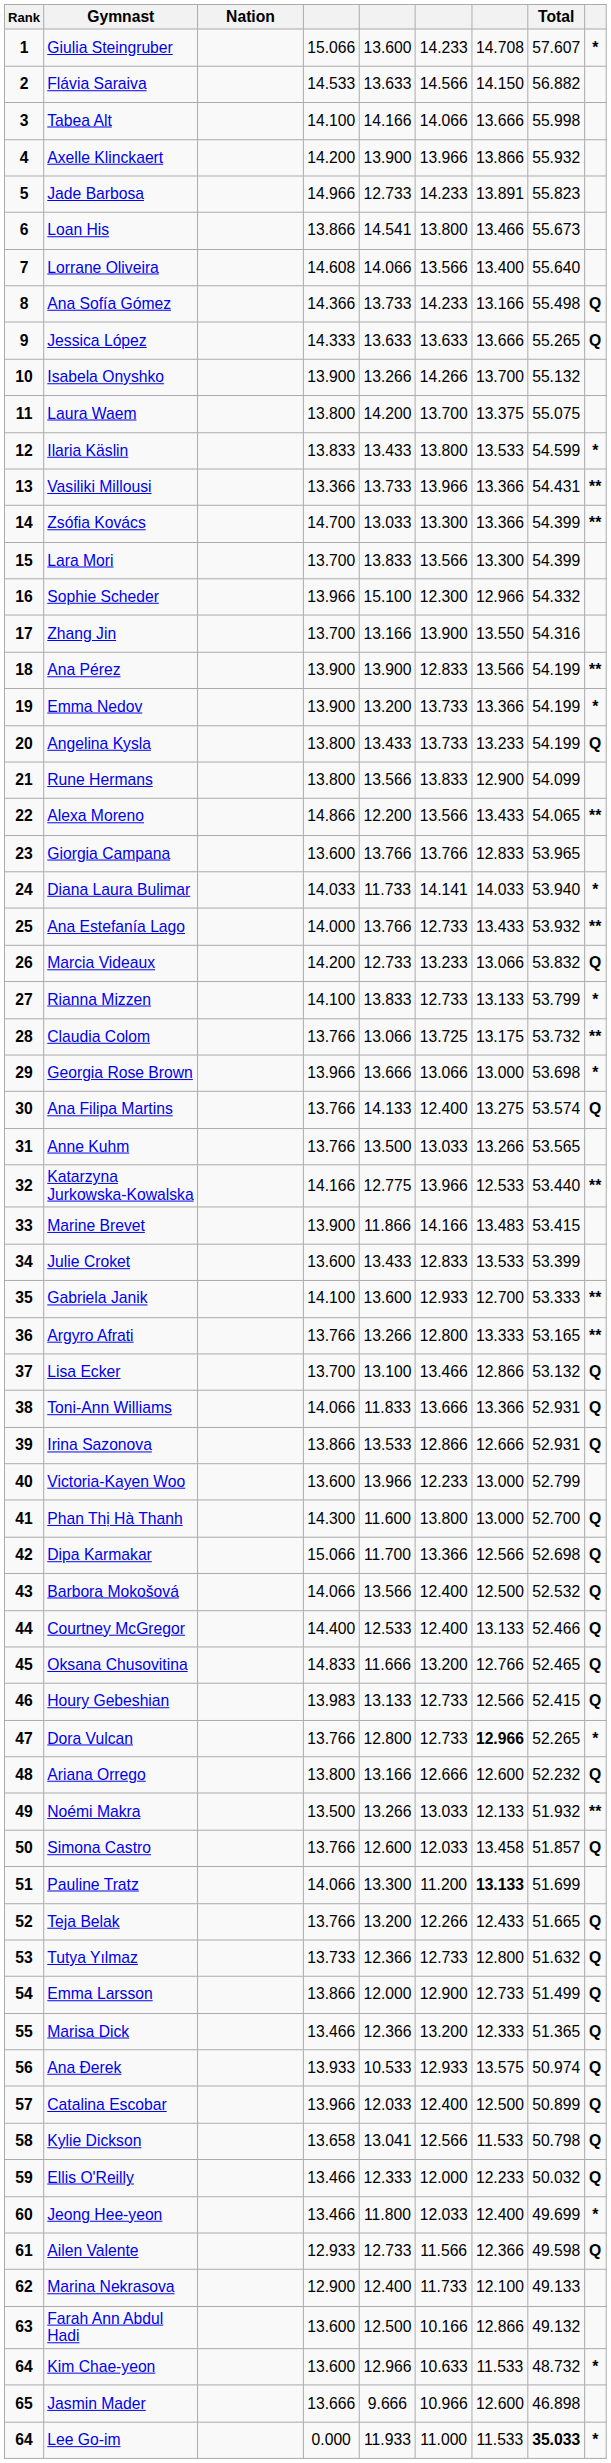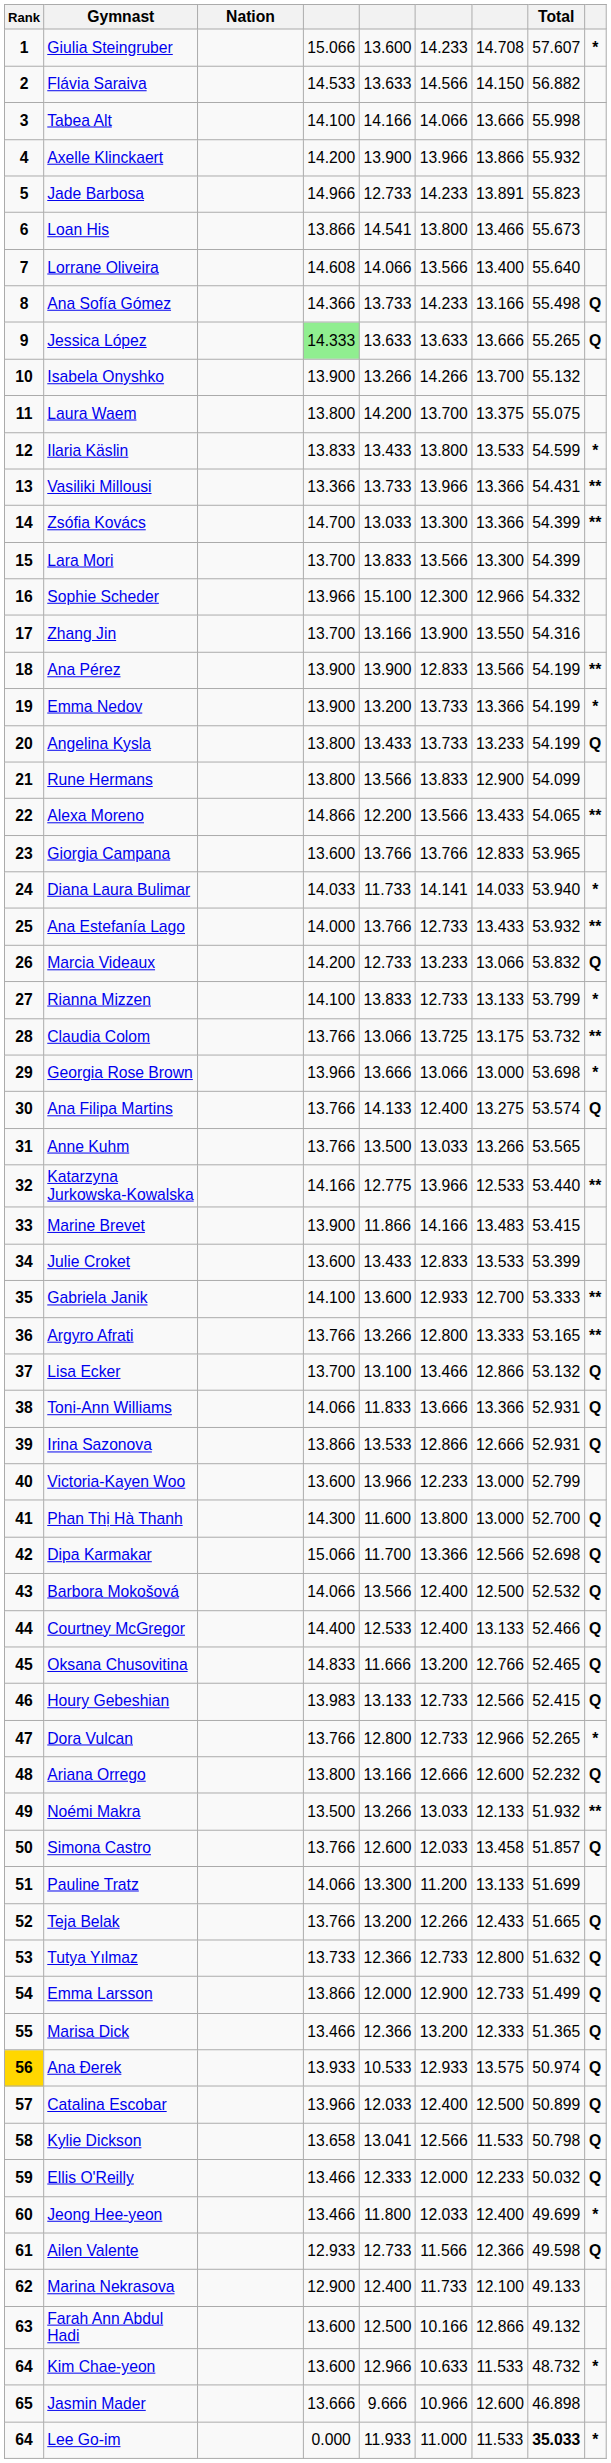(331, 340) no background -> (331, 340) lightgreen background
(500, 1738) bold -> (500, 1738) normal
(500, 1884) bold -> (500, 1884) normal
(24, 2068) no background -> (24, 2068) gold background
